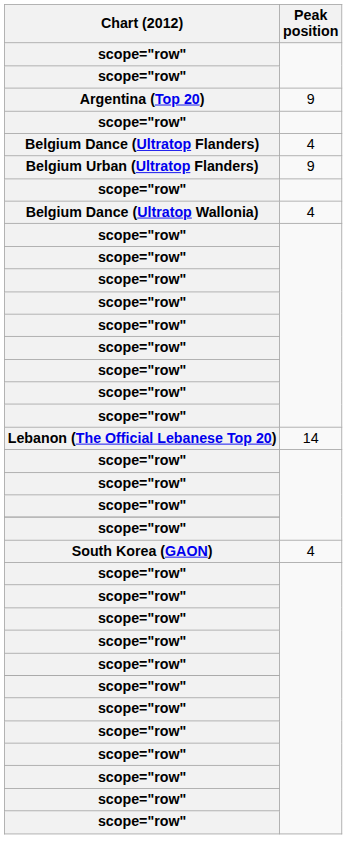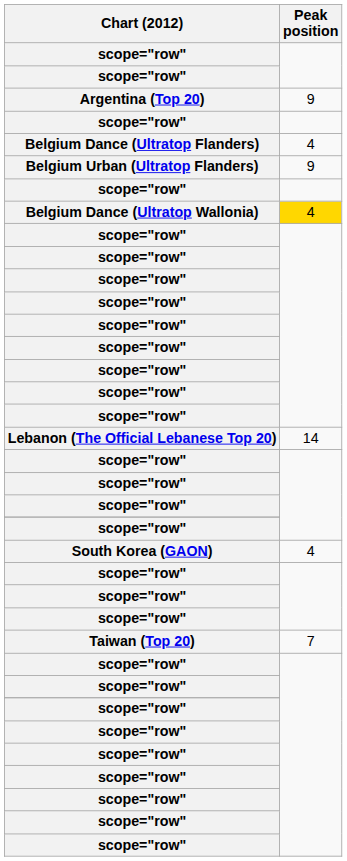(311, 212) no background -> (311, 212) gold background
+ row: (142, 641)
